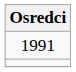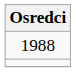(38, 45) 1991 -> (38, 45) 1988
